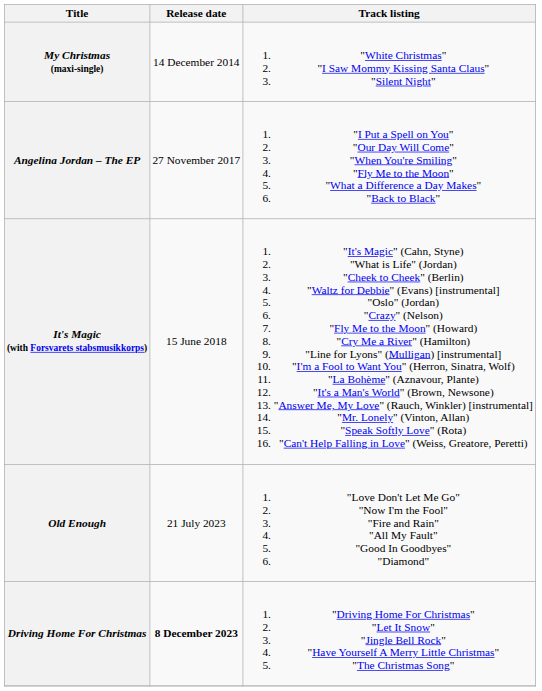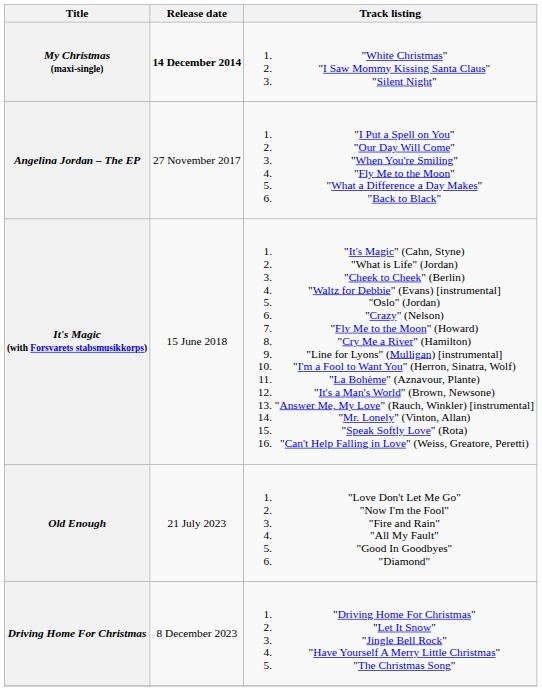(196, 62) normal -> (197, 62) bold
(196, 633) bold -> (197, 633) normal
